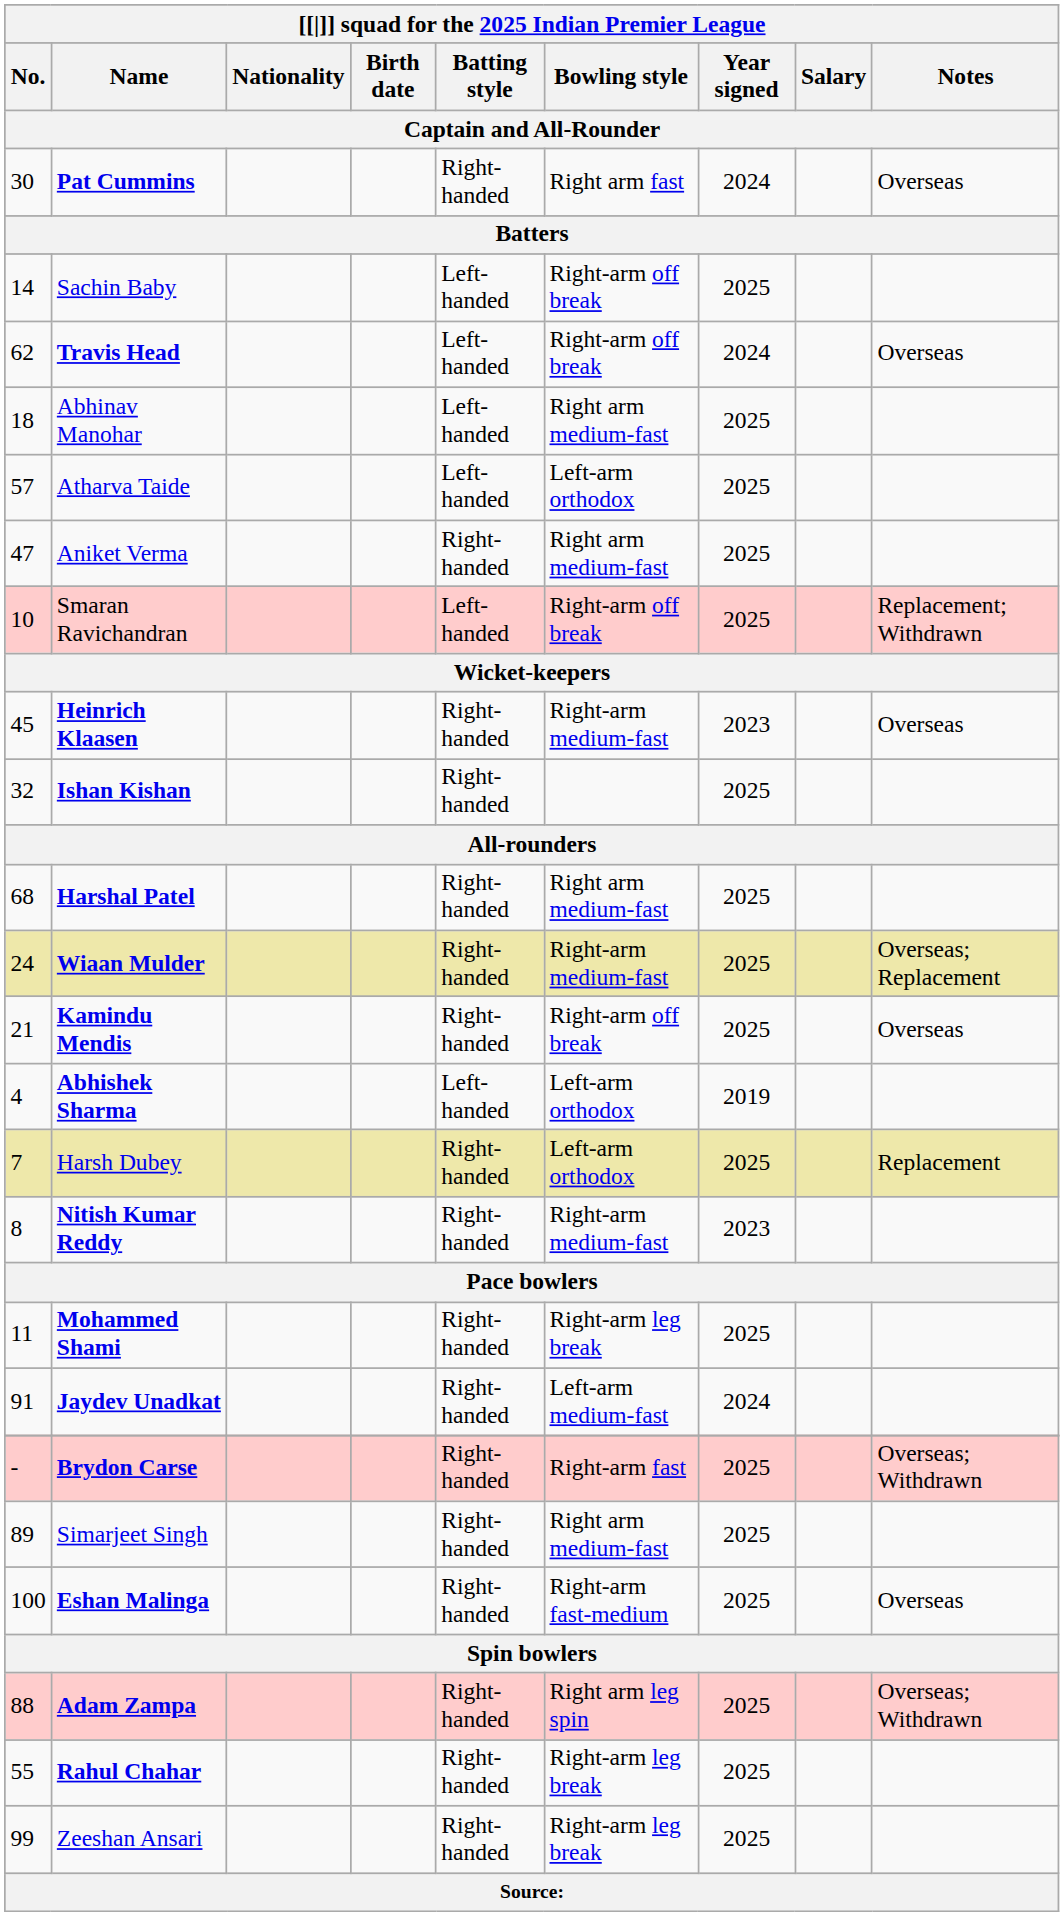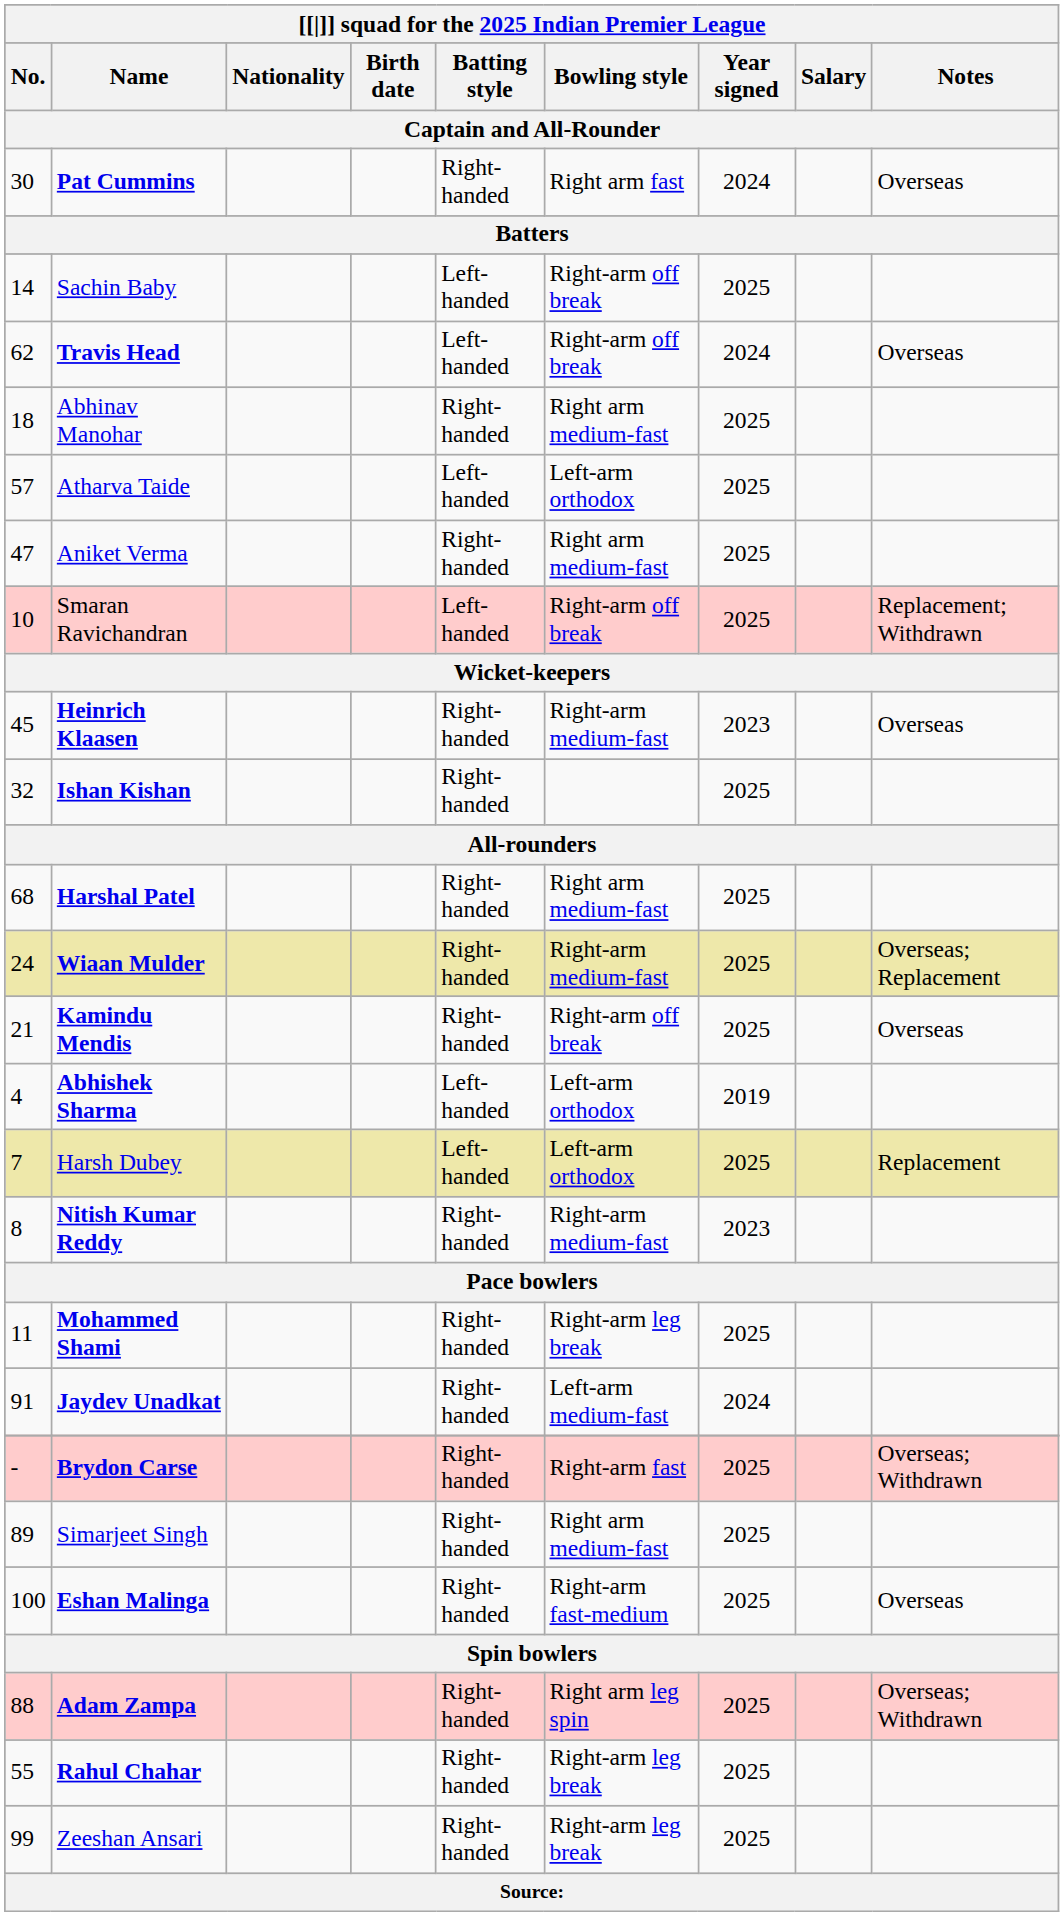(475, 419) Left-handed -> (475, 419) Right-handed
(475, 1162) Right-handed -> (475, 1162) Left-handed
